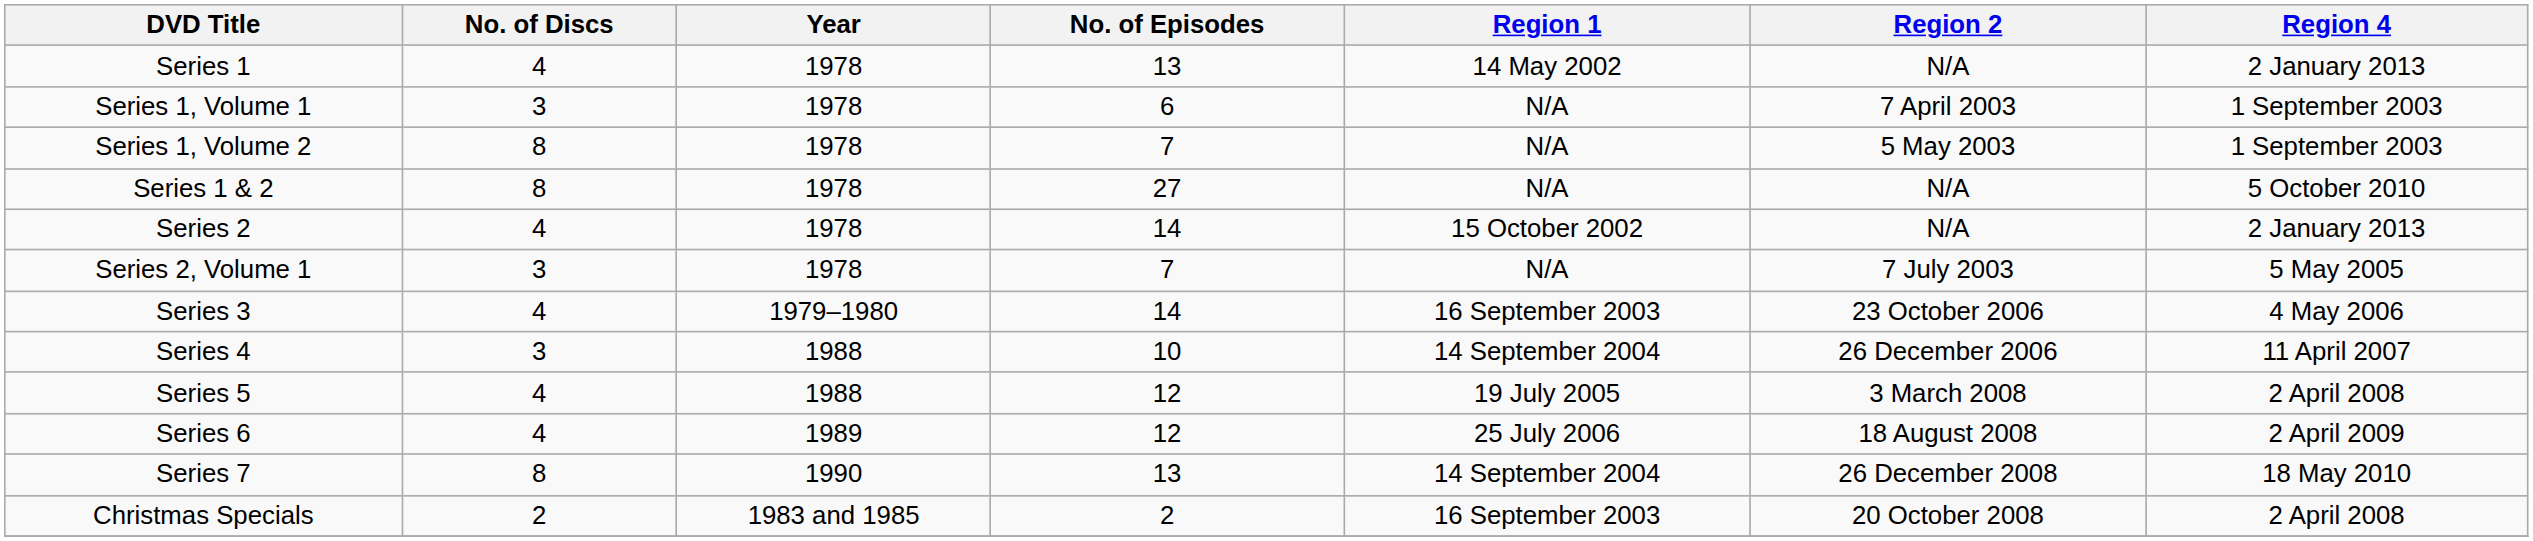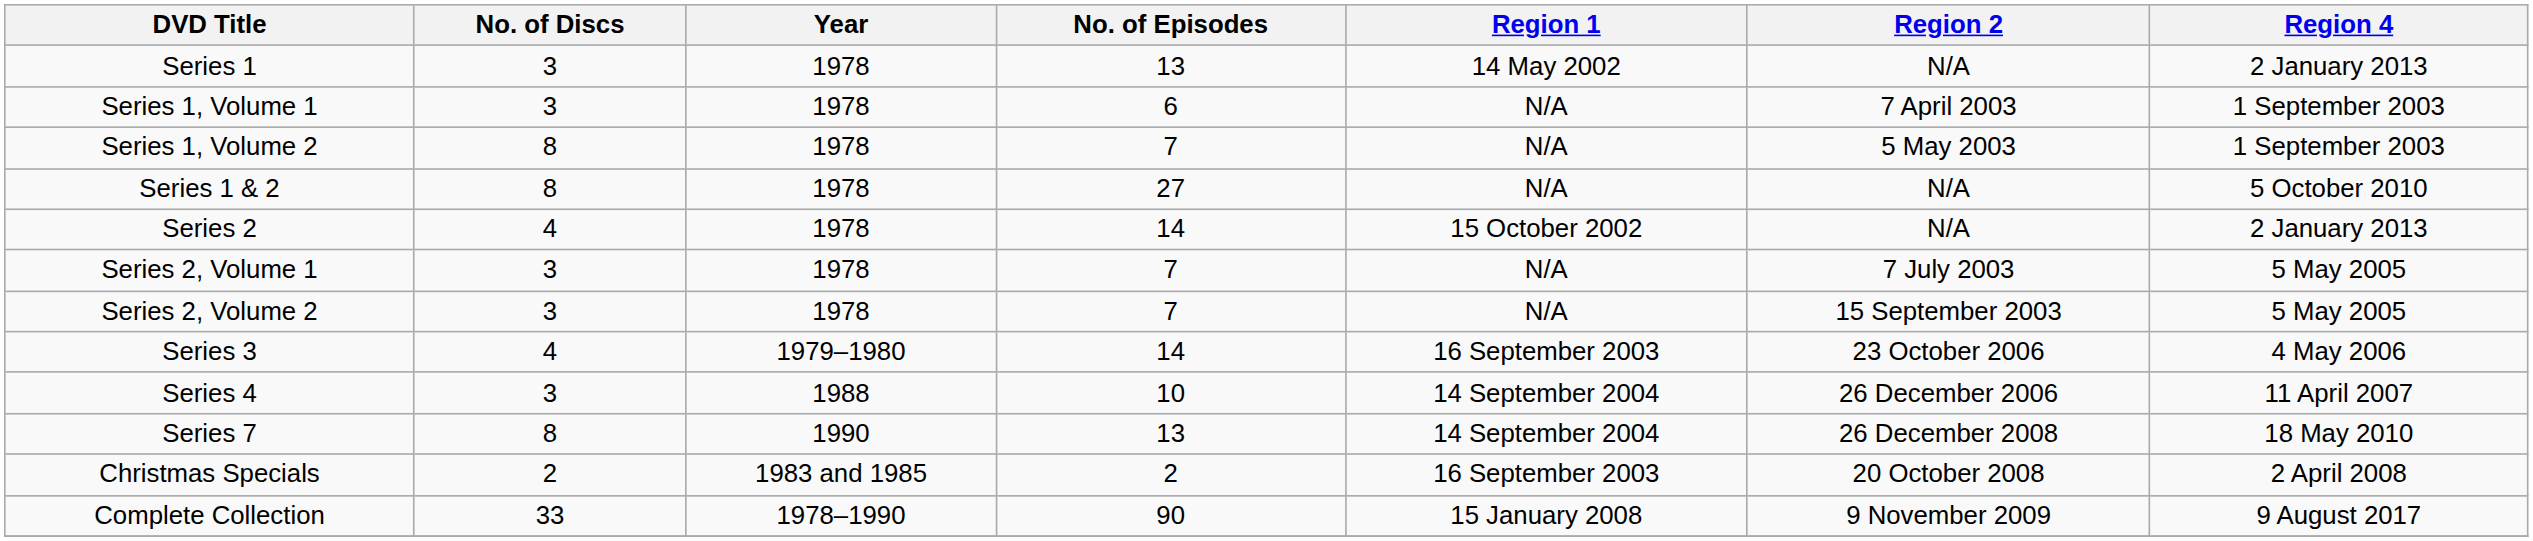(539, 65) 4 -> (550, 65) 3
+ row: (210, 310)
- row: (203, 392)
- row: (203, 433)
+ row: (210, 515)
